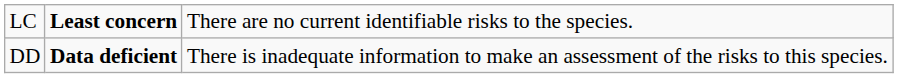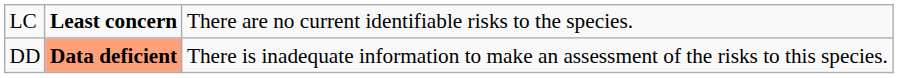(114, 55) no background -> (114, 55) lightsalmon background
